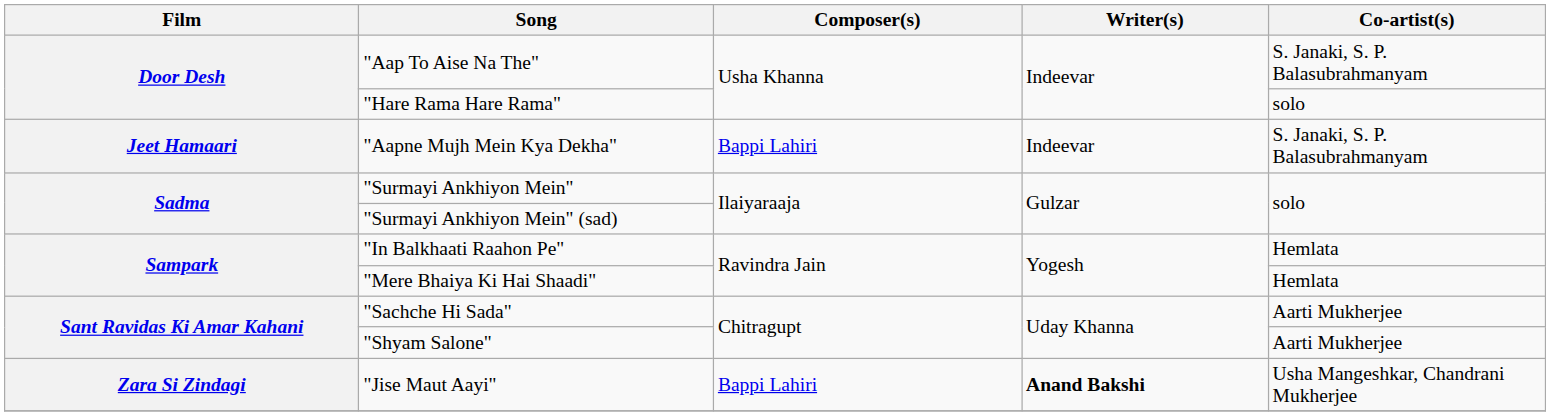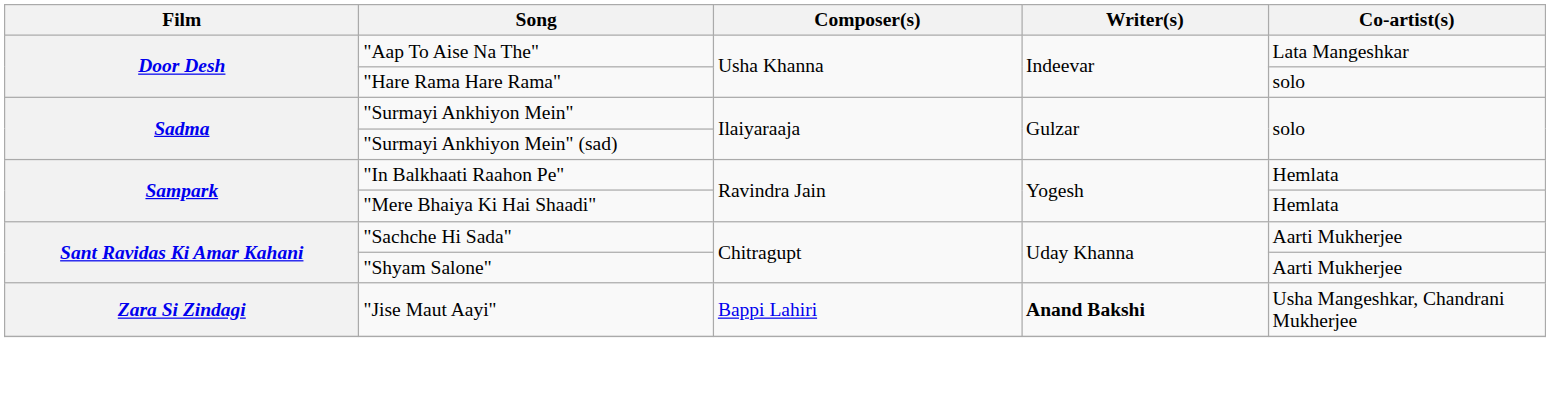(1350, 61) S. Janaki, S. P. Balasubrahmanyam -> (1341, 50) Lata Mangeshkar
- row: (490, 145)
